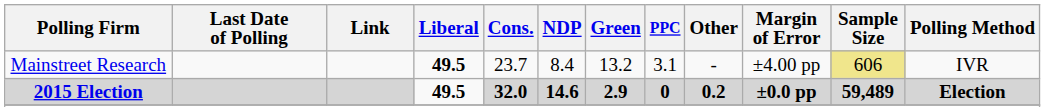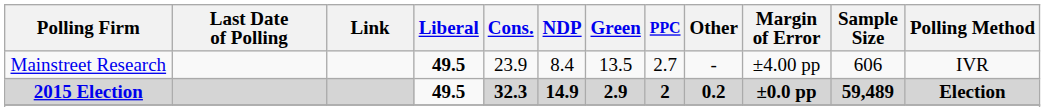(511, 65) 23.7 -> (511, 65) 23.9
(616, 65) 13.2 -> (616, 65) 13.5
(665, 65) 3.1 -> (665, 65) 2.7
(868, 65) khaki background -> (868, 65) no background
(511, 92) 32.0 -> (511, 92) 32.3
(562, 92) 14.6 -> (562, 92) 14.9
(665, 92) 0 -> (665, 92) 2
